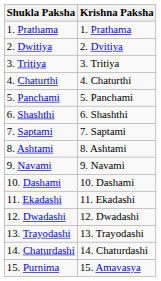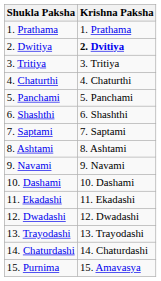(101, 47) normal -> (102, 47) bold
